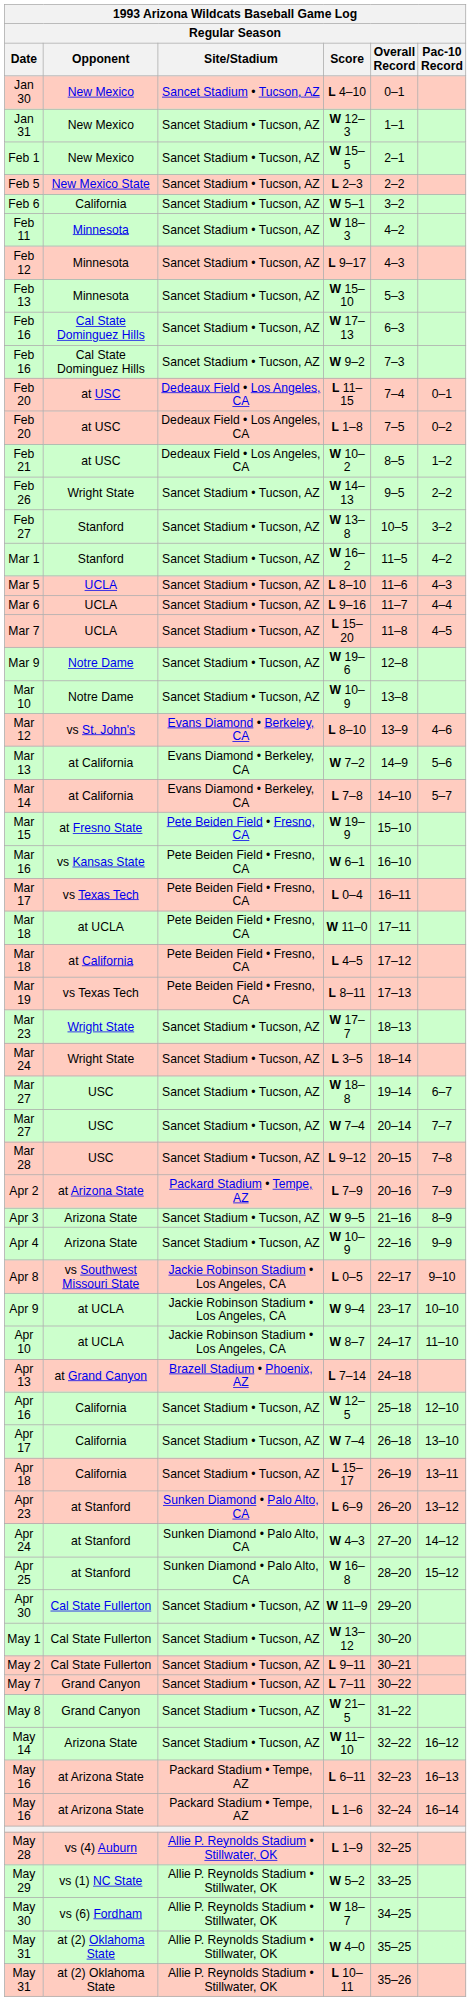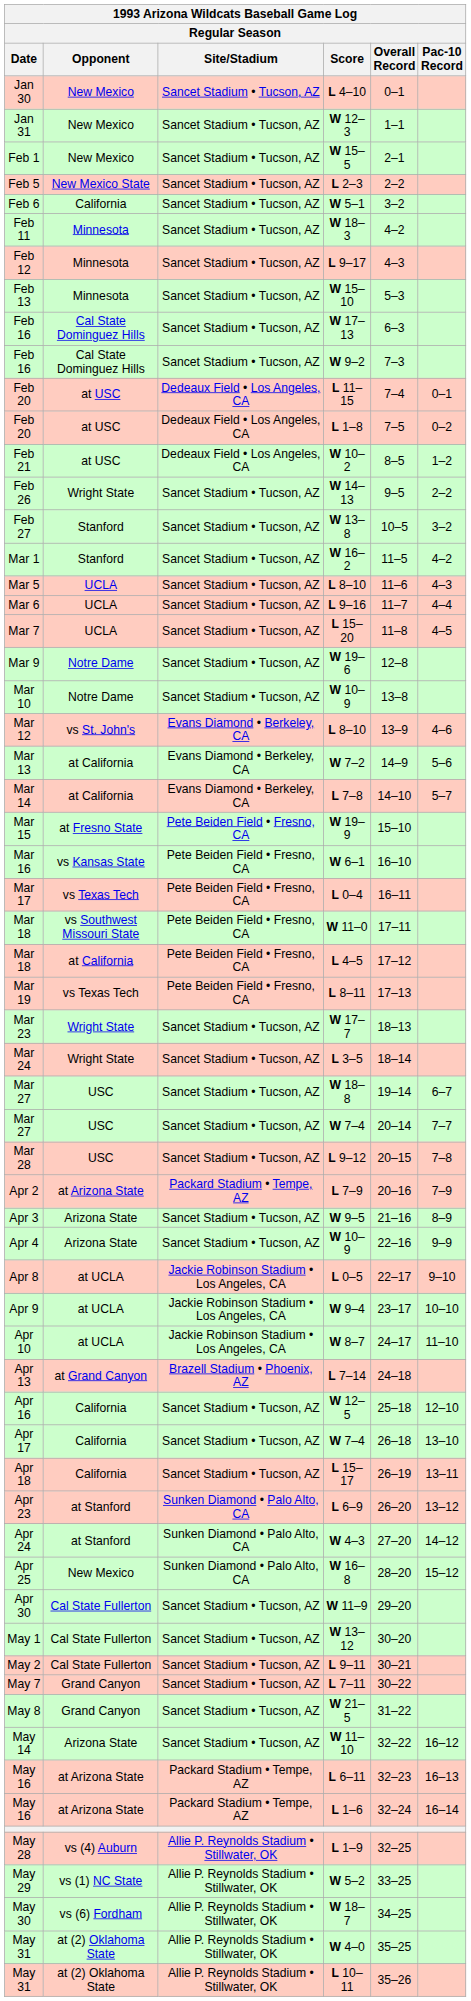(101, 927) at UCLA -> (101, 927) vs Southwest Missouri State
(101, 1276) vs Southwest Missouri State -> (101, 1276) at UCLA
(101, 1573) at Stanford -> (101, 1573) New Mexico
